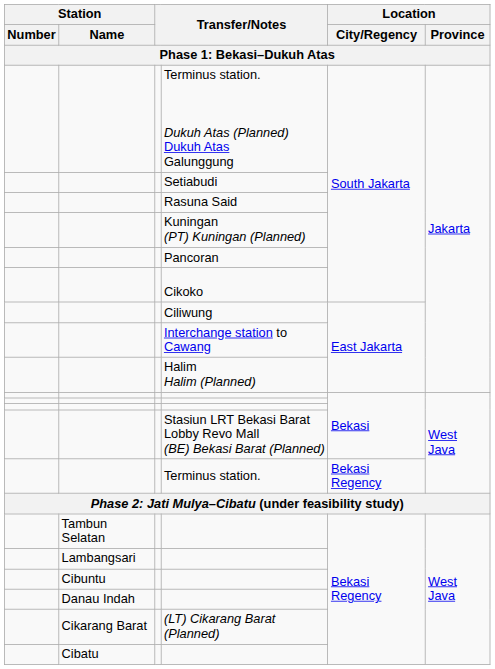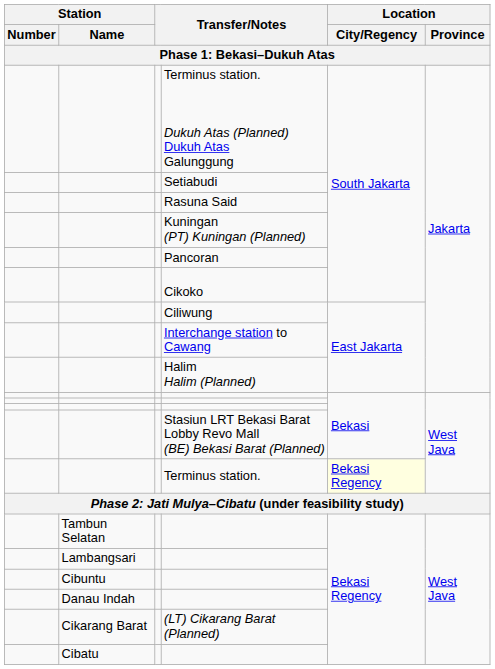(356, 476) no background -> (356, 476) lightyellow background
